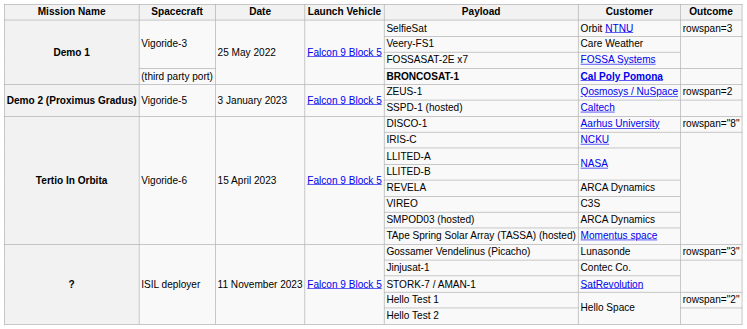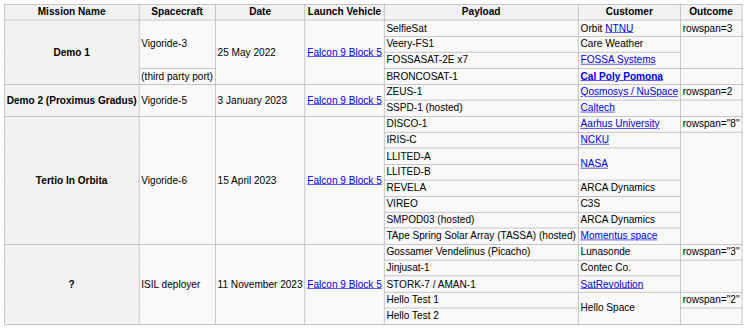(423, 76) bold -> (422, 76) normal
